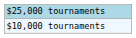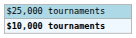(56, 26) normal -> (56, 26) bold
